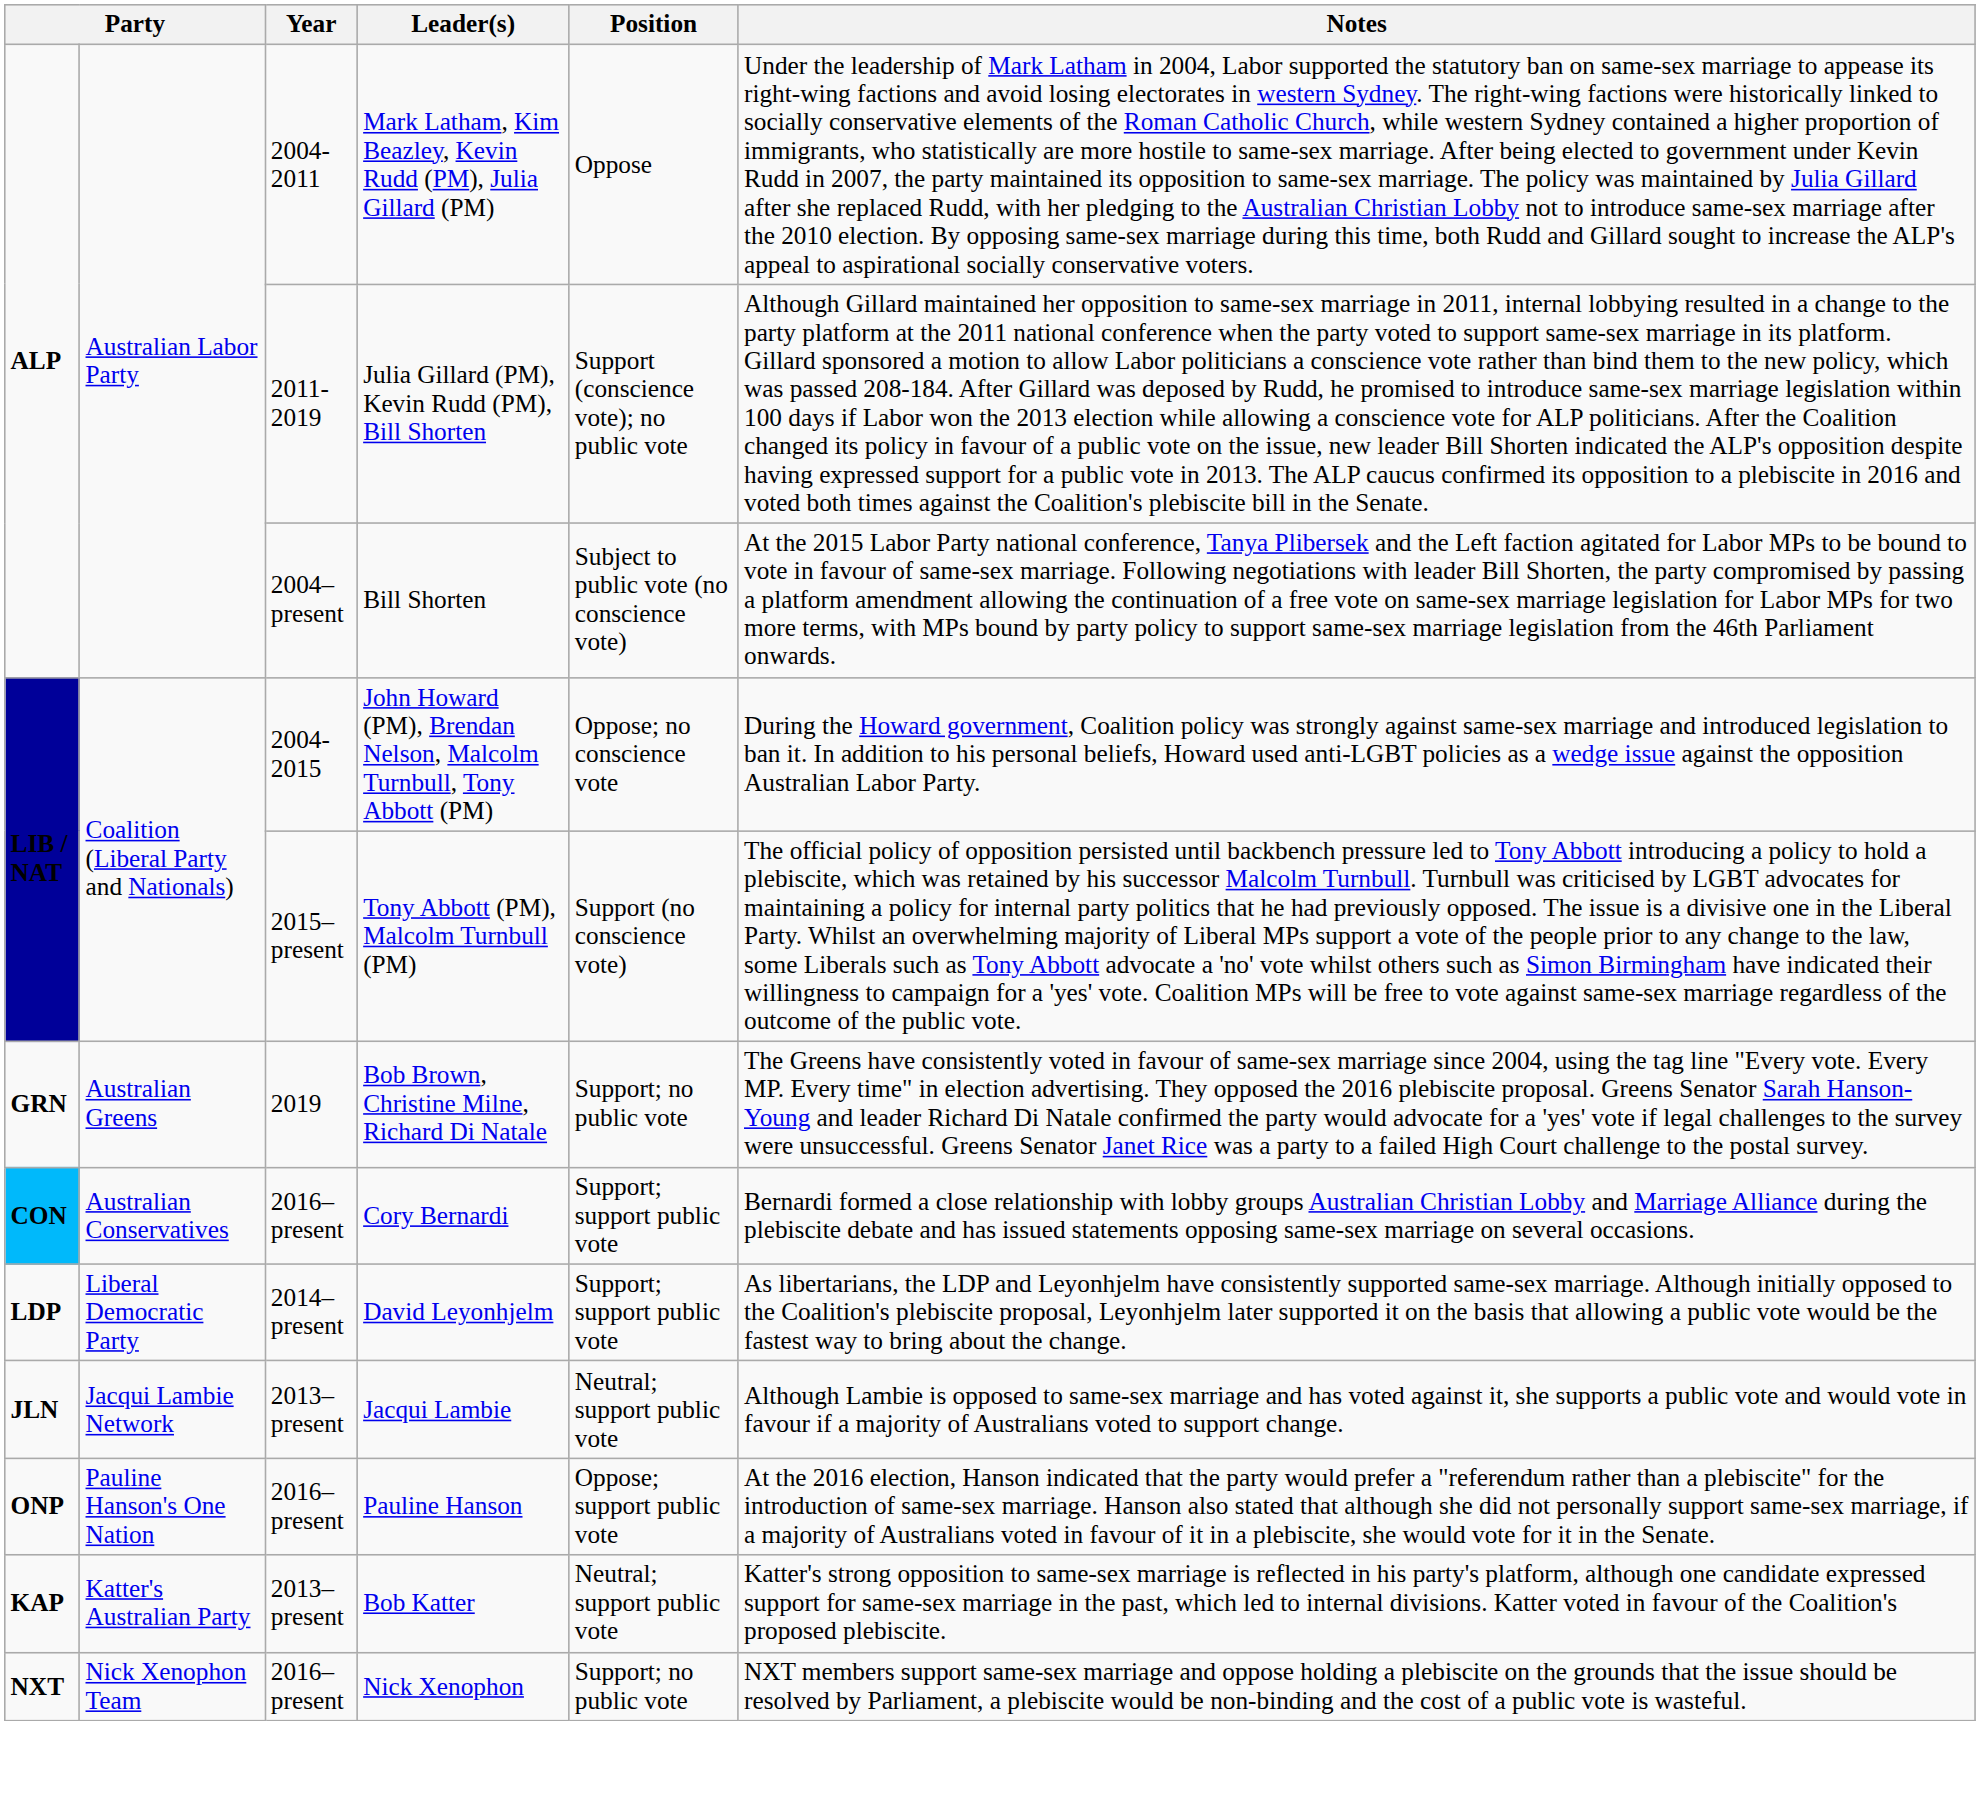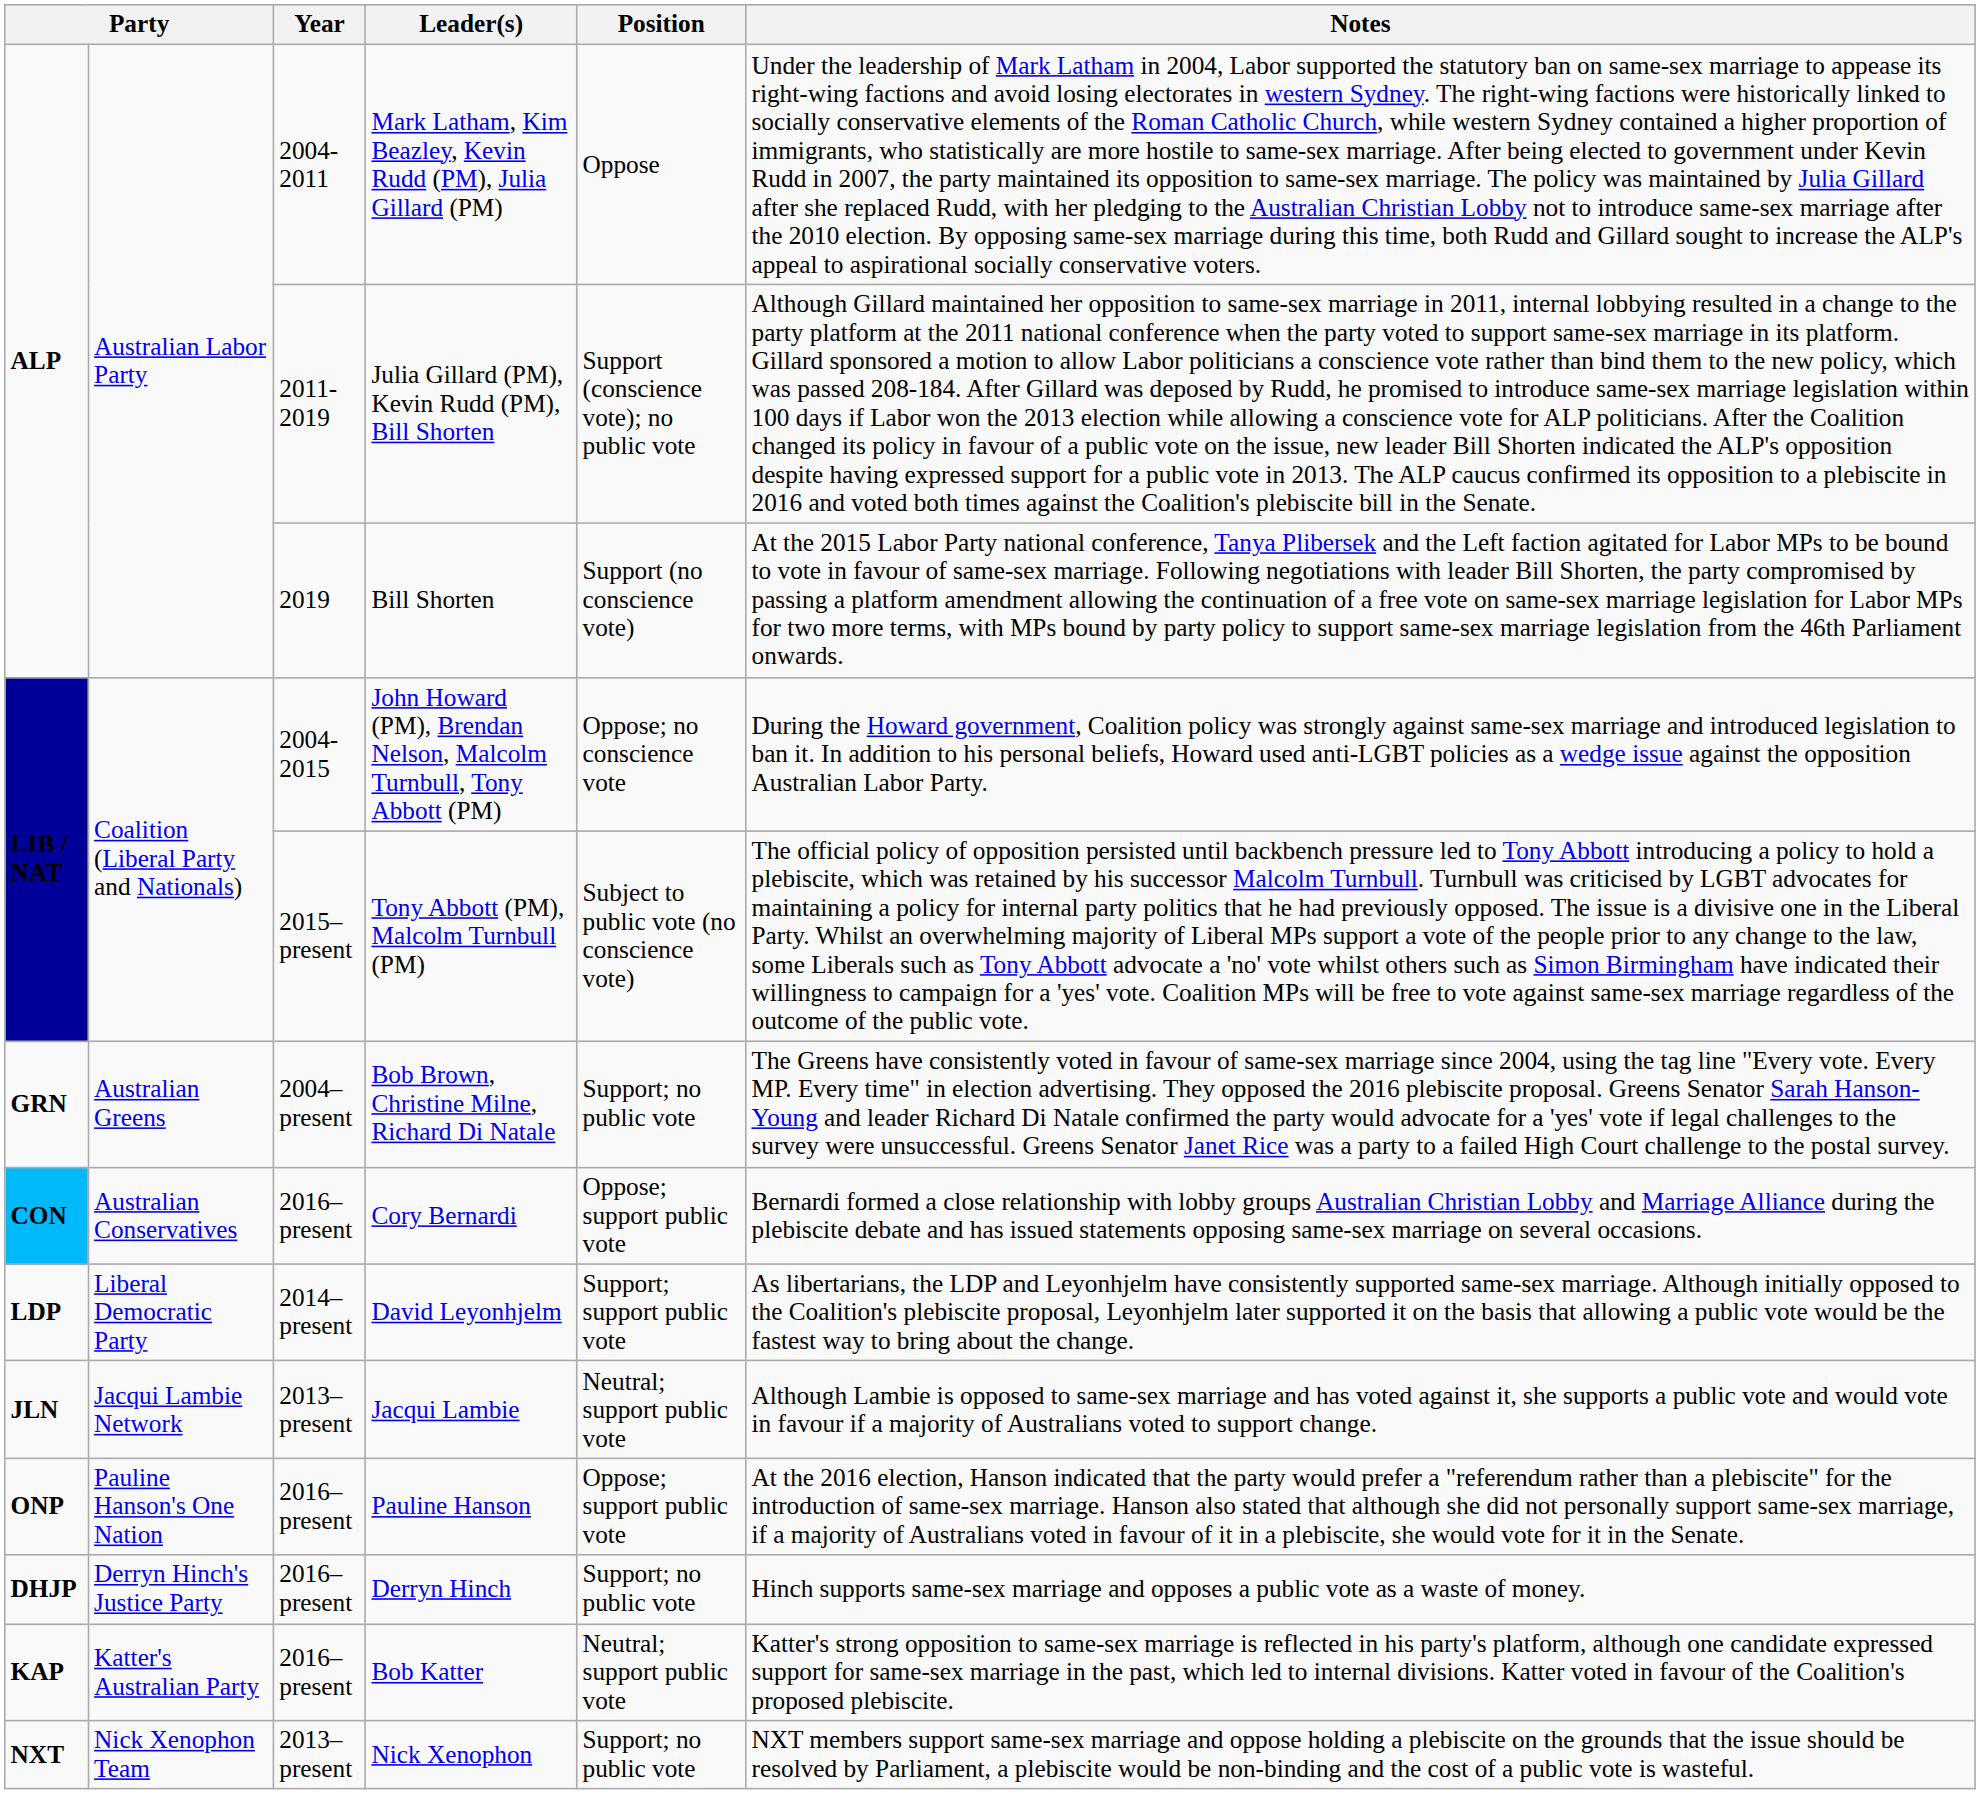(307, 599) 2004–present -> (305, 599) 2019
(651, 599) Subject to public vote (no conscience vote) -> (643, 599) Support (no conscience vote)
(635, 936) Support (no conscience vote) -> (659, 936) Subject to public vote (no conscience vote)
(296, 1104) 2019 -> (316, 1104) 2004–present
(647, 1215) Support; support public vote -> (655, 1215) Oppose; support public vote
+ row: (441, 1588)
(307, 1603) 2013–present -> (316, 1671) 2016–present
(307, 1685) 2016–present -> (316, 1754) 2013–present
